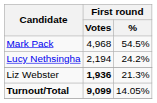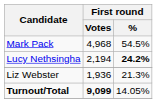(135, 59) normal -> (135, 59) bold
(99, 75) bold -> (99, 75) normal
